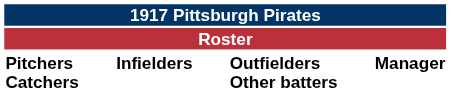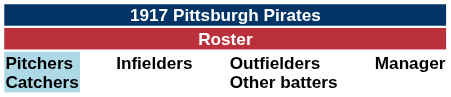(42, 72) no background -> (42, 72) lightblue background
